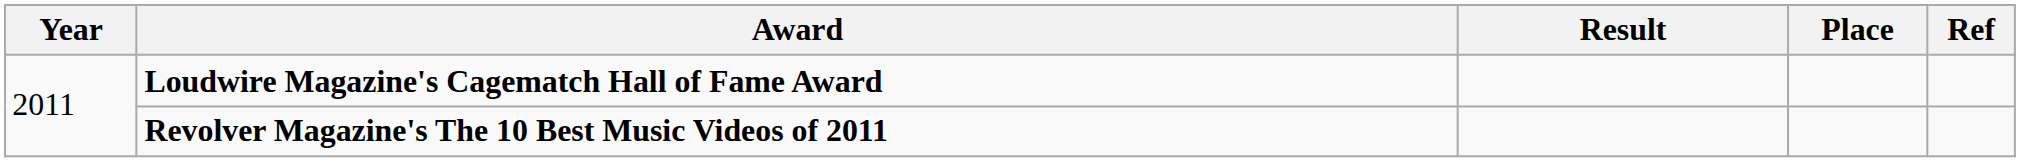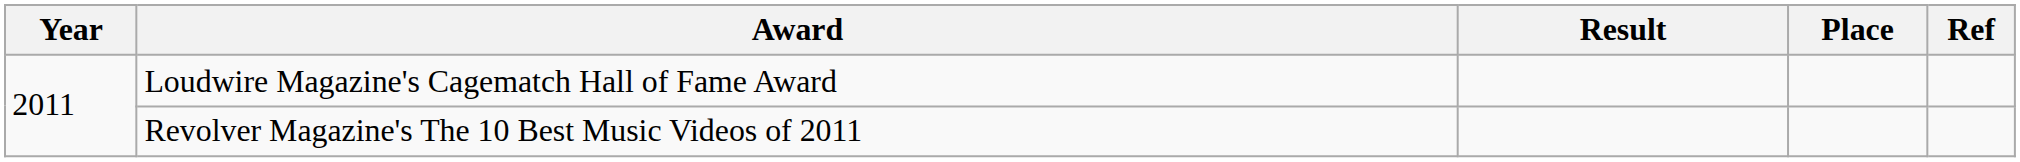(513, 80) bold -> (491, 80) normal
(516, 130) bold -> (503, 130) normal
